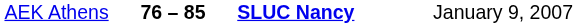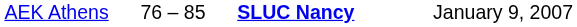(173, 12) bold -> (173, 12) normal
